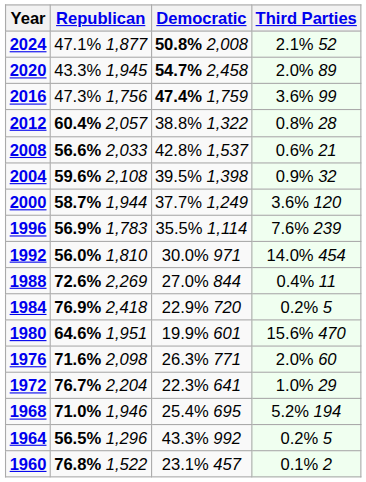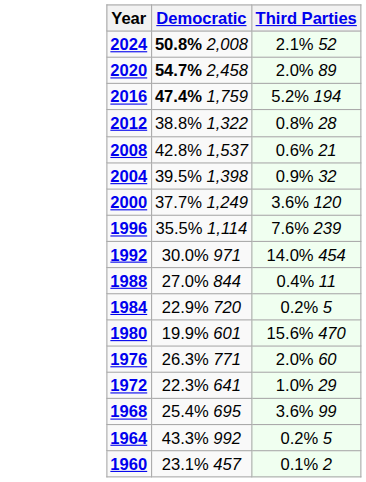- column: (101, 18)
(306, 97) 3.6% 99 -> (306, 97) 5.2% 194
(306, 412) 5.2% 194 -> (306, 412) 3.6% 99
